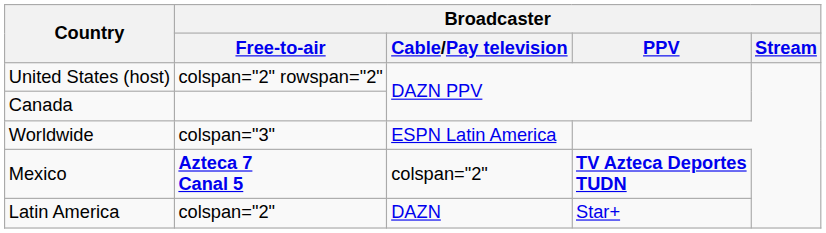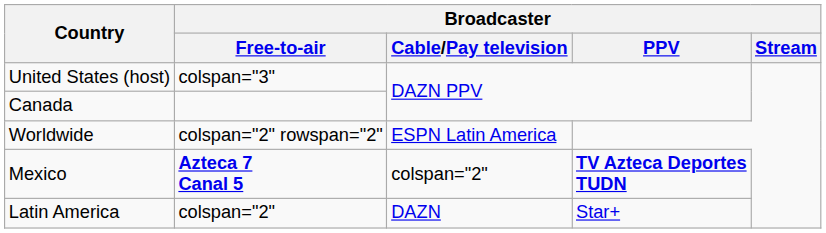(281, 76) colspan="2" rowspan="2" -> (227, 76) colspan="3"
(227, 134) colspan="3" -> (281, 134) colspan="2" rowspan="2"
